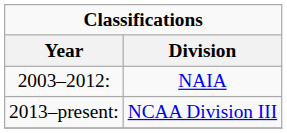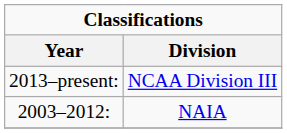rows swapped: (64, 81) <-> (64, 111)
